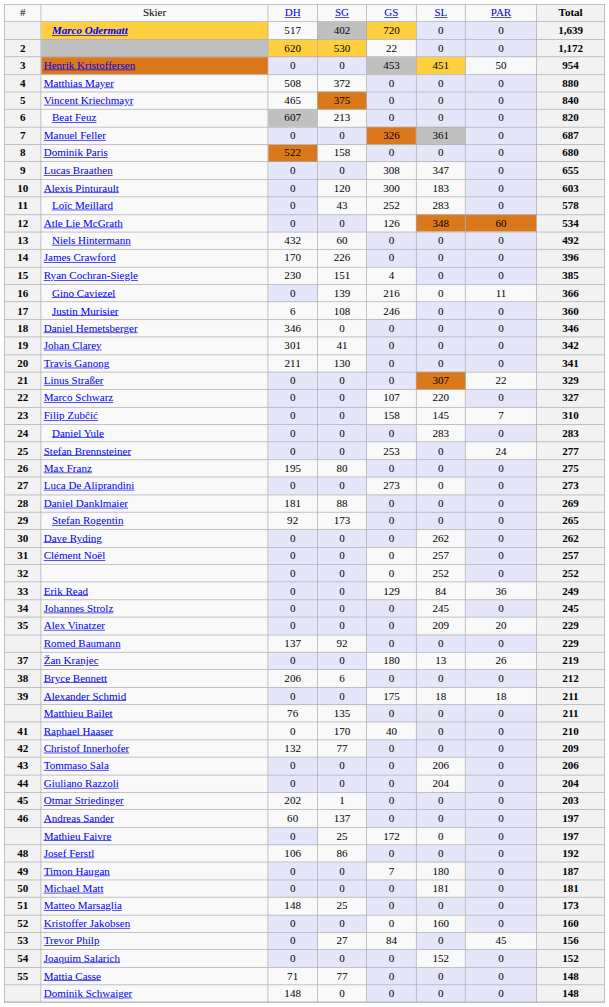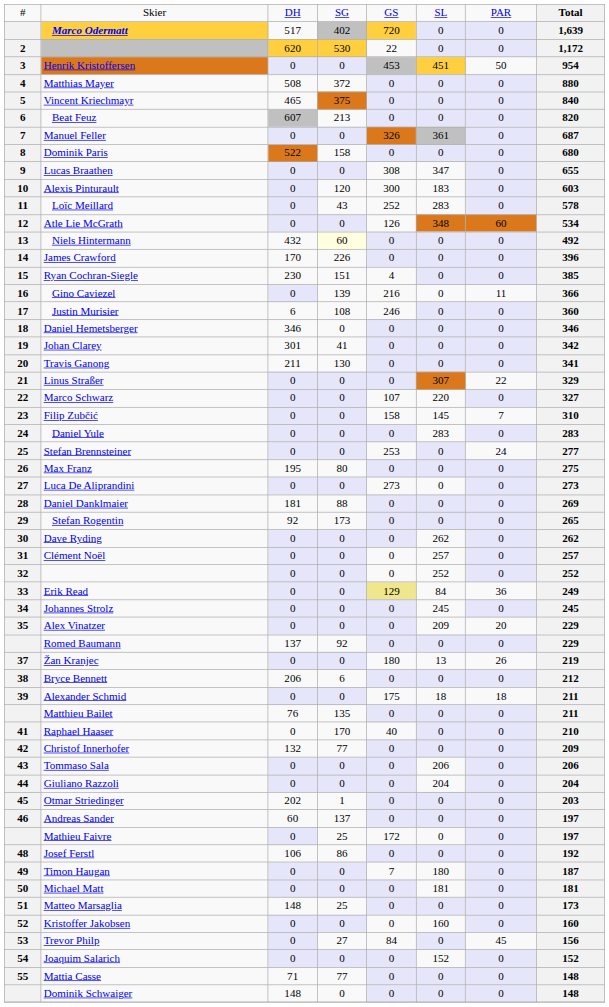(342, 240) no background -> (342, 240) lightyellow background
(391, 591) no background -> (391, 591) khaki background
